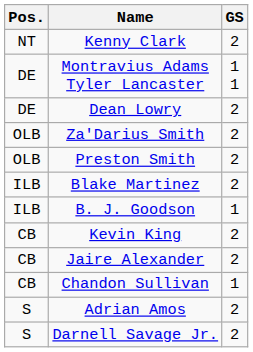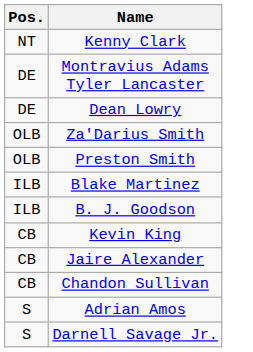- column: (235, 17)
